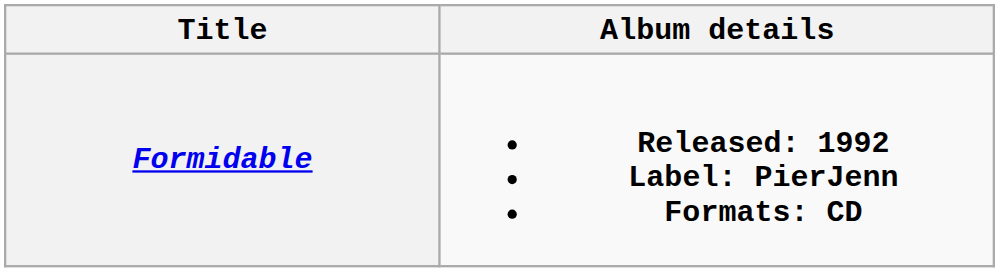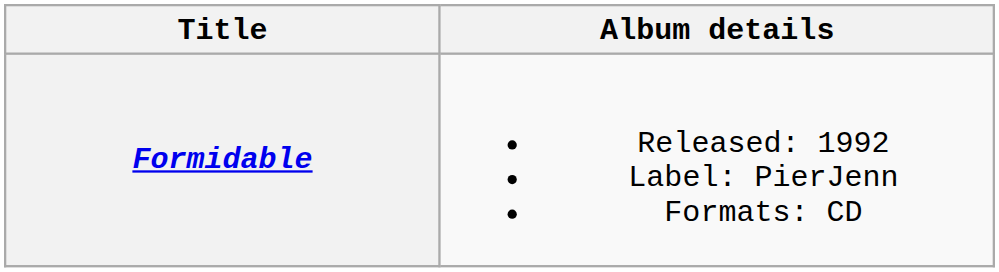(717, 178) bold -> (717, 178) normal
